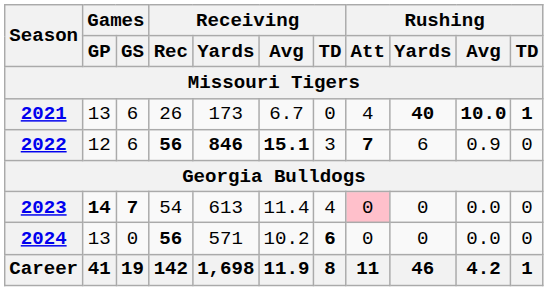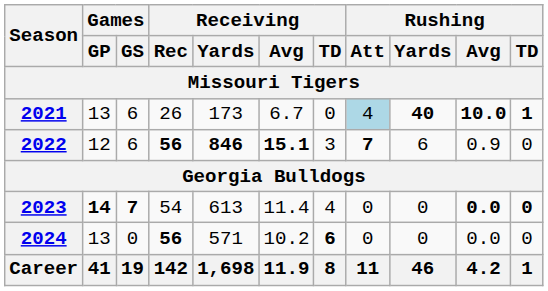(368, 114) no background -> (368, 114) lightblue background
(368, 207) pink background -> (368, 207) no background
(484, 207) normal -> (484, 207) bold
(527, 207) normal -> (527, 207) bold
